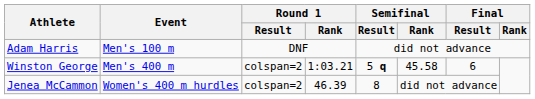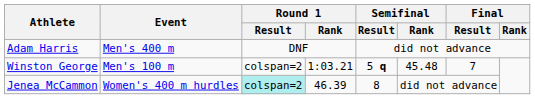(139, 48) Men's 100 m -> (139, 48) Men's 400 m
(139, 66) Men's 400 m -> (139, 66) Men's 100 m
(422, 66) 45.58 -> (422, 66) 45.48
(473, 66) 6 -> (473, 66) 7
(273, 84) no background -> (273, 84) paleturquoise background
